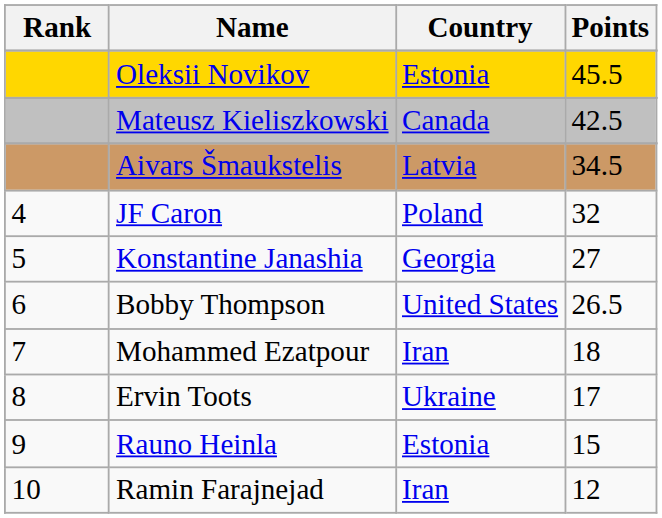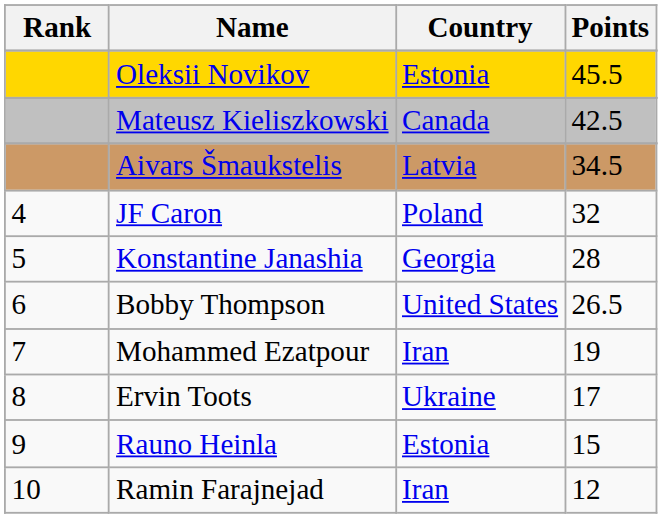(586, 258) 27 -> (586, 258) 28
(586, 350) 18 -> (586, 350) 19
